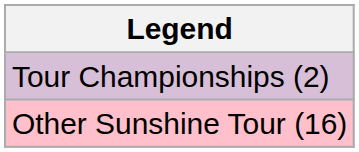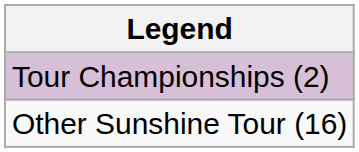(180, 124) pink background -> (180, 124) no background
